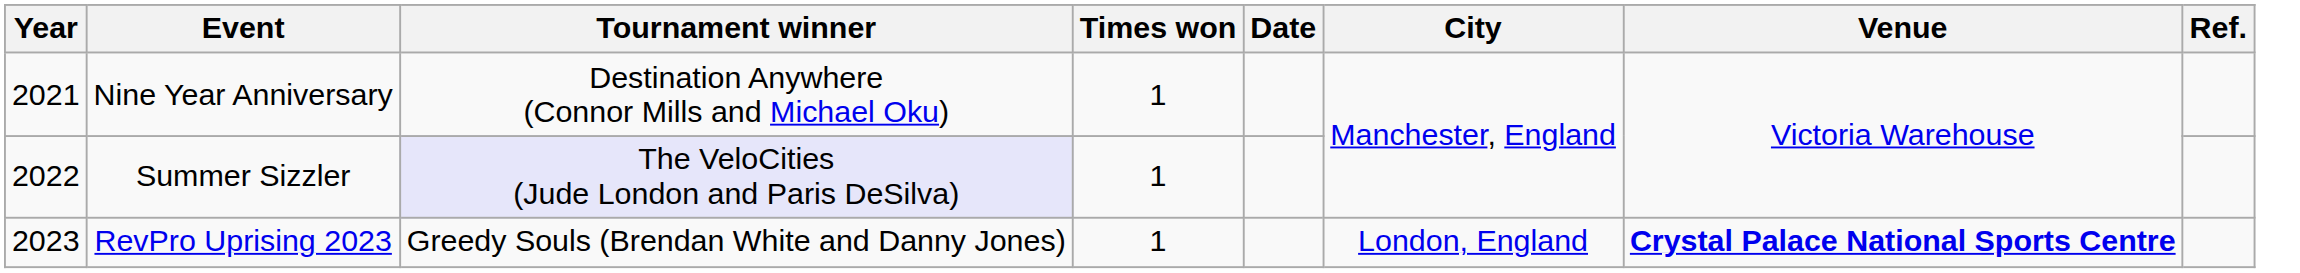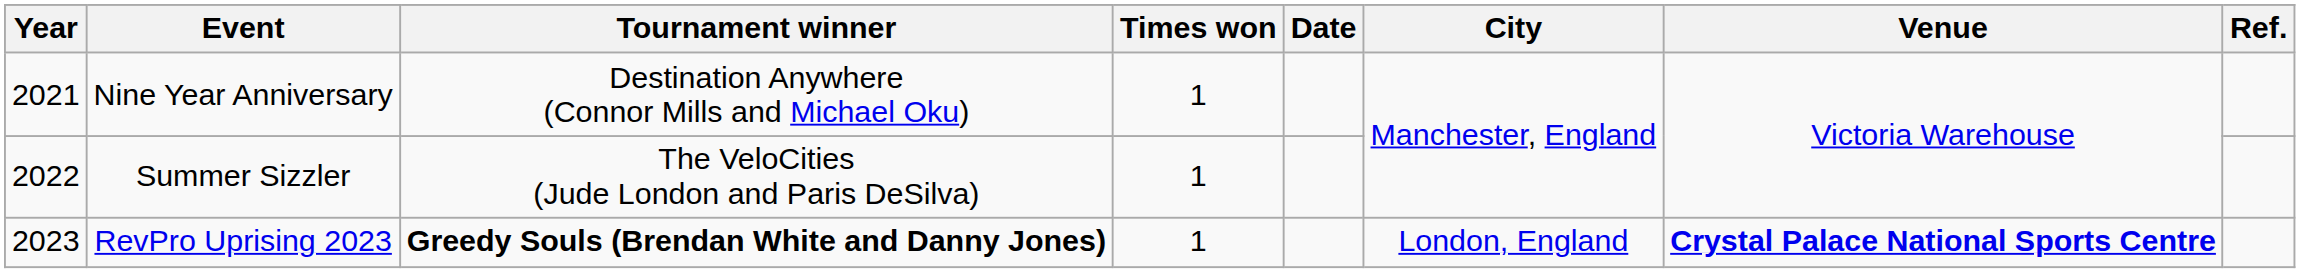(736, 176) lavender background -> (756, 176) no background
(736, 241) normal -> (756, 241) bold
